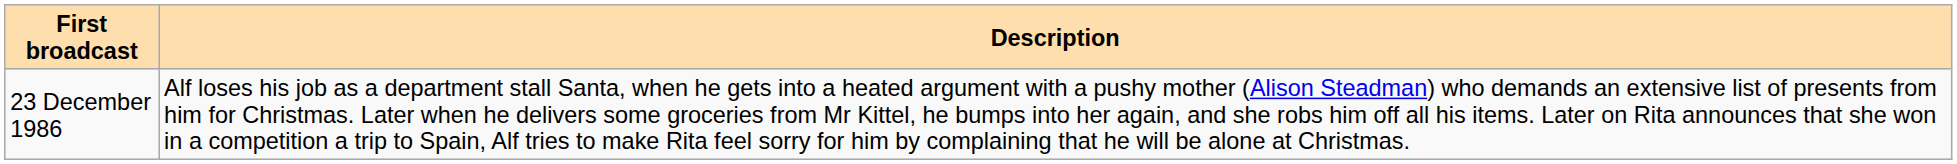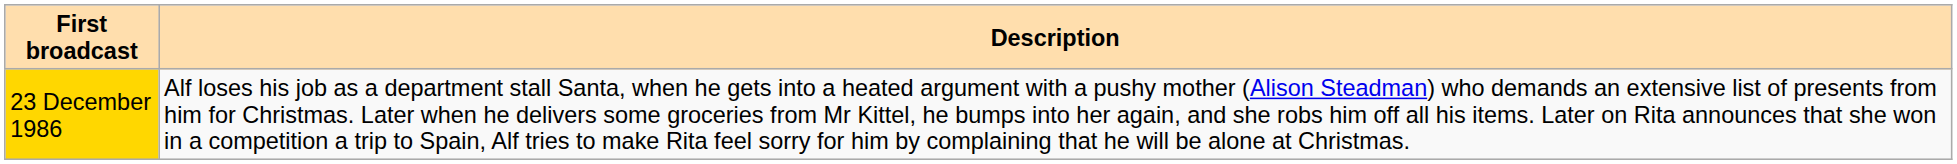(81, 114) no background -> (81, 114) gold background
